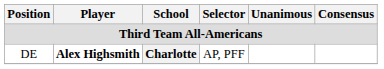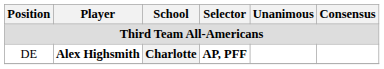(224, 53) normal -> (225, 53) bold
